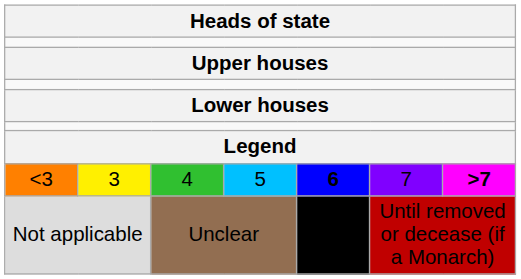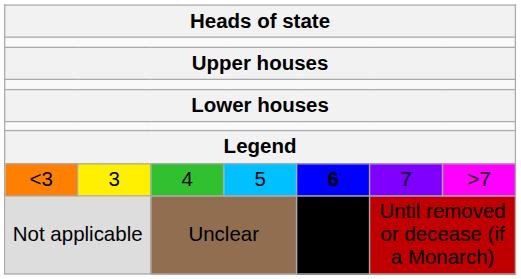(479, 179) bold -> (479, 179) normal
